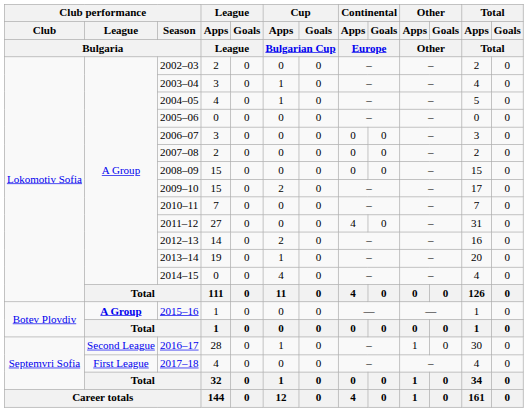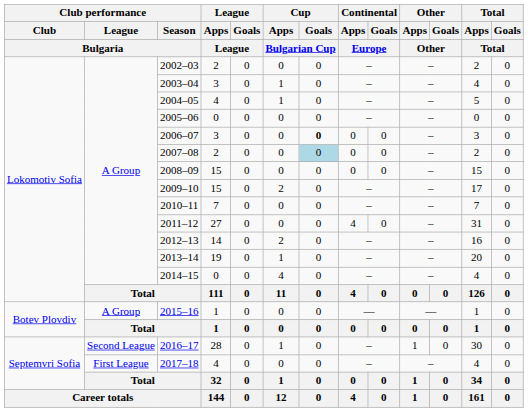(319, 135) normal -> (319, 135) bold
(319, 153) no background -> (319, 153) lightblue background
(121, 310) bold -> (121, 310) normal
